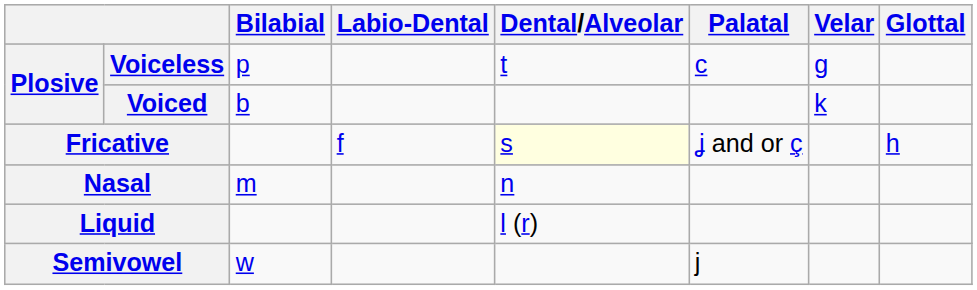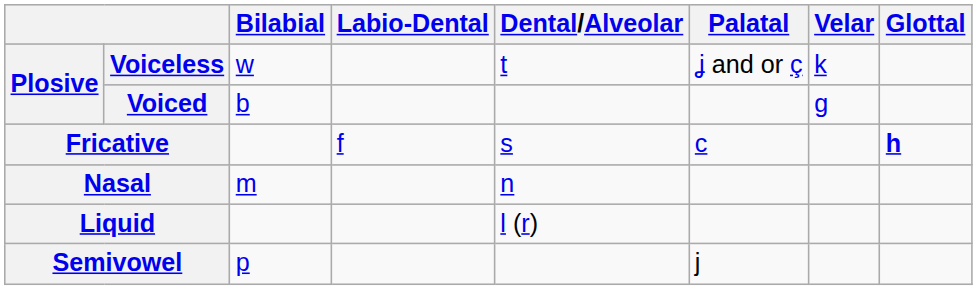(243, 64) p -> (245, 64) w
(701, 64) c -> (749, 64) ʝ and or ç
(821, 64) g -> (820, 64) k
(820, 104) k -> (821, 104) g
(507, 143) lightyellow background -> (507, 143) no background
(749, 143) ʝ and or ç -> (701, 143) c
(893, 143) normal -> (894, 143) bold
(245, 263) w -> (243, 263) p
